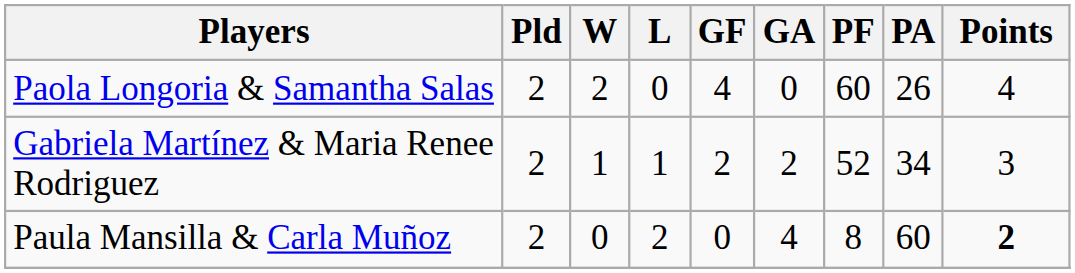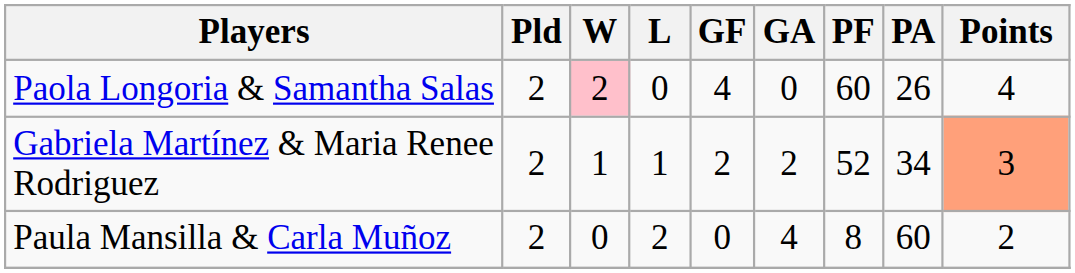(600, 87) no background -> (600, 87) pink background
(1006, 163) no background -> (1006, 163) lightsalmon background
(1006, 238) bold -> (1006, 238) normal
